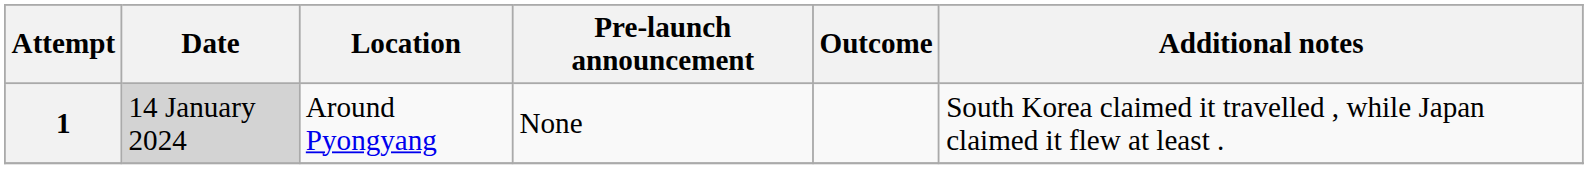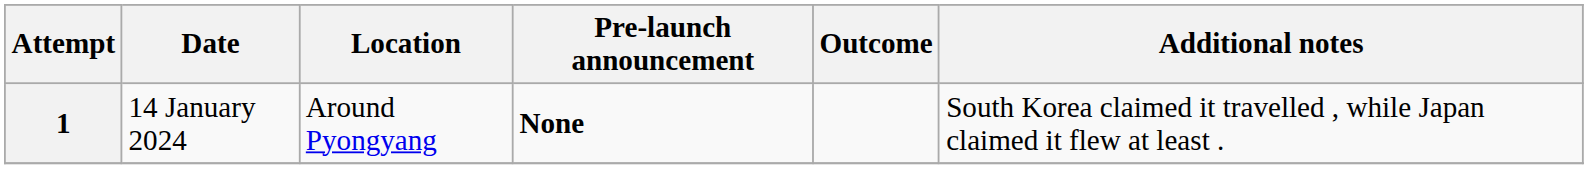(192, 122) lightgrey background -> (192, 122) no background
(551, 122) normal -> (552, 122) bold
